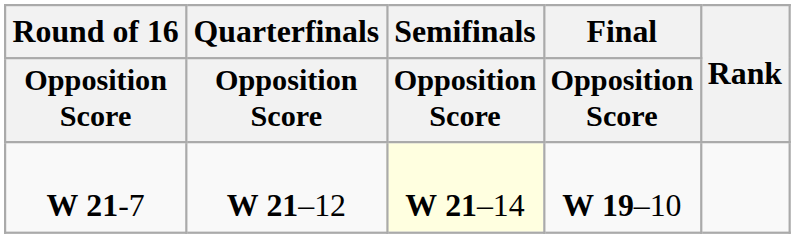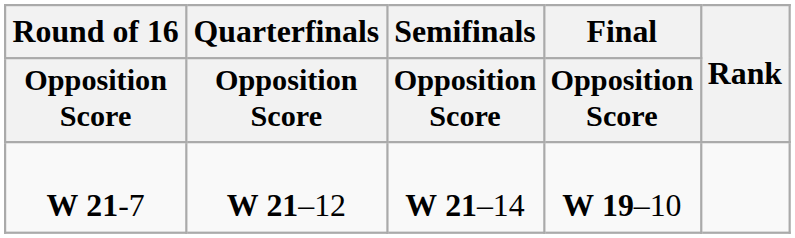(465, 206) lightyellow background -> (465, 206) no background
